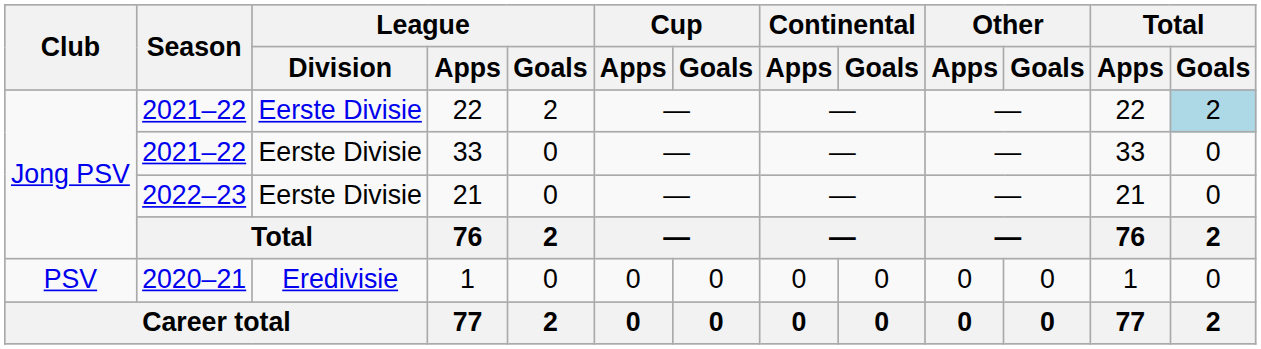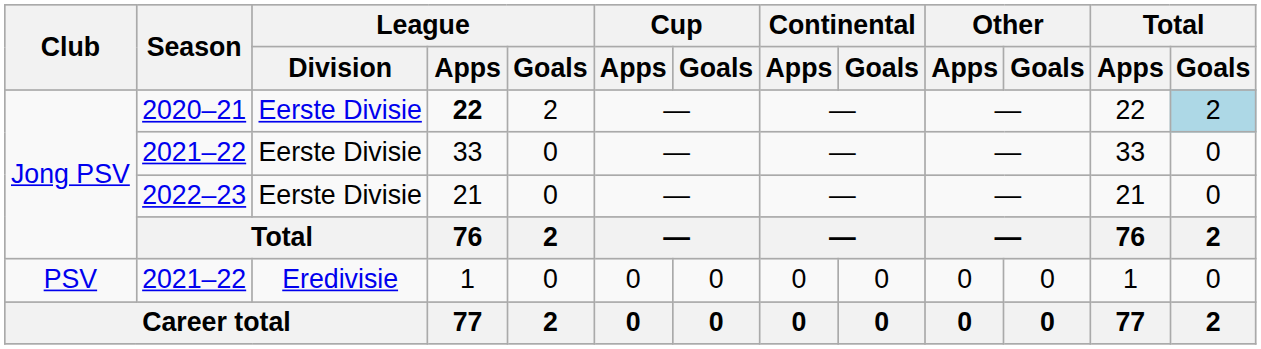(194, 110) 2021–22 -> (194, 110) 2020–21
(468, 110) normal -> (468, 110) bold
(194, 279) 2020–21 -> (194, 279) 2021–22
